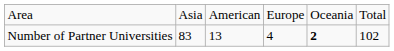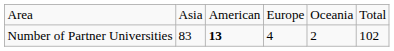(215, 35) normal -> (215, 35) bold
(314, 35) bold -> (314, 35) normal
